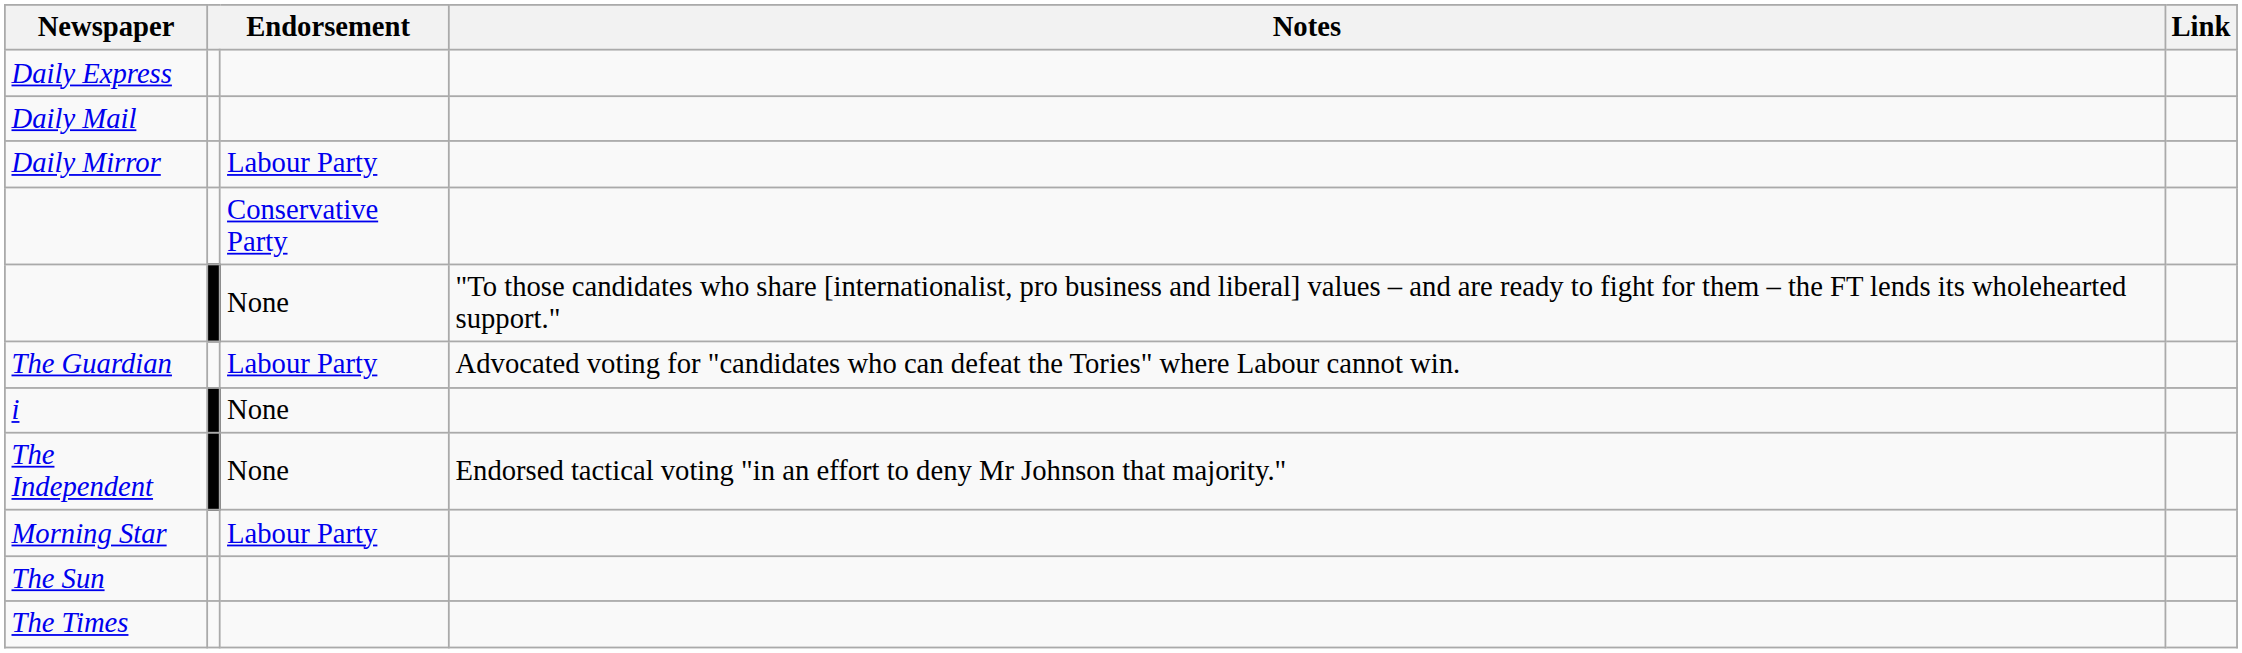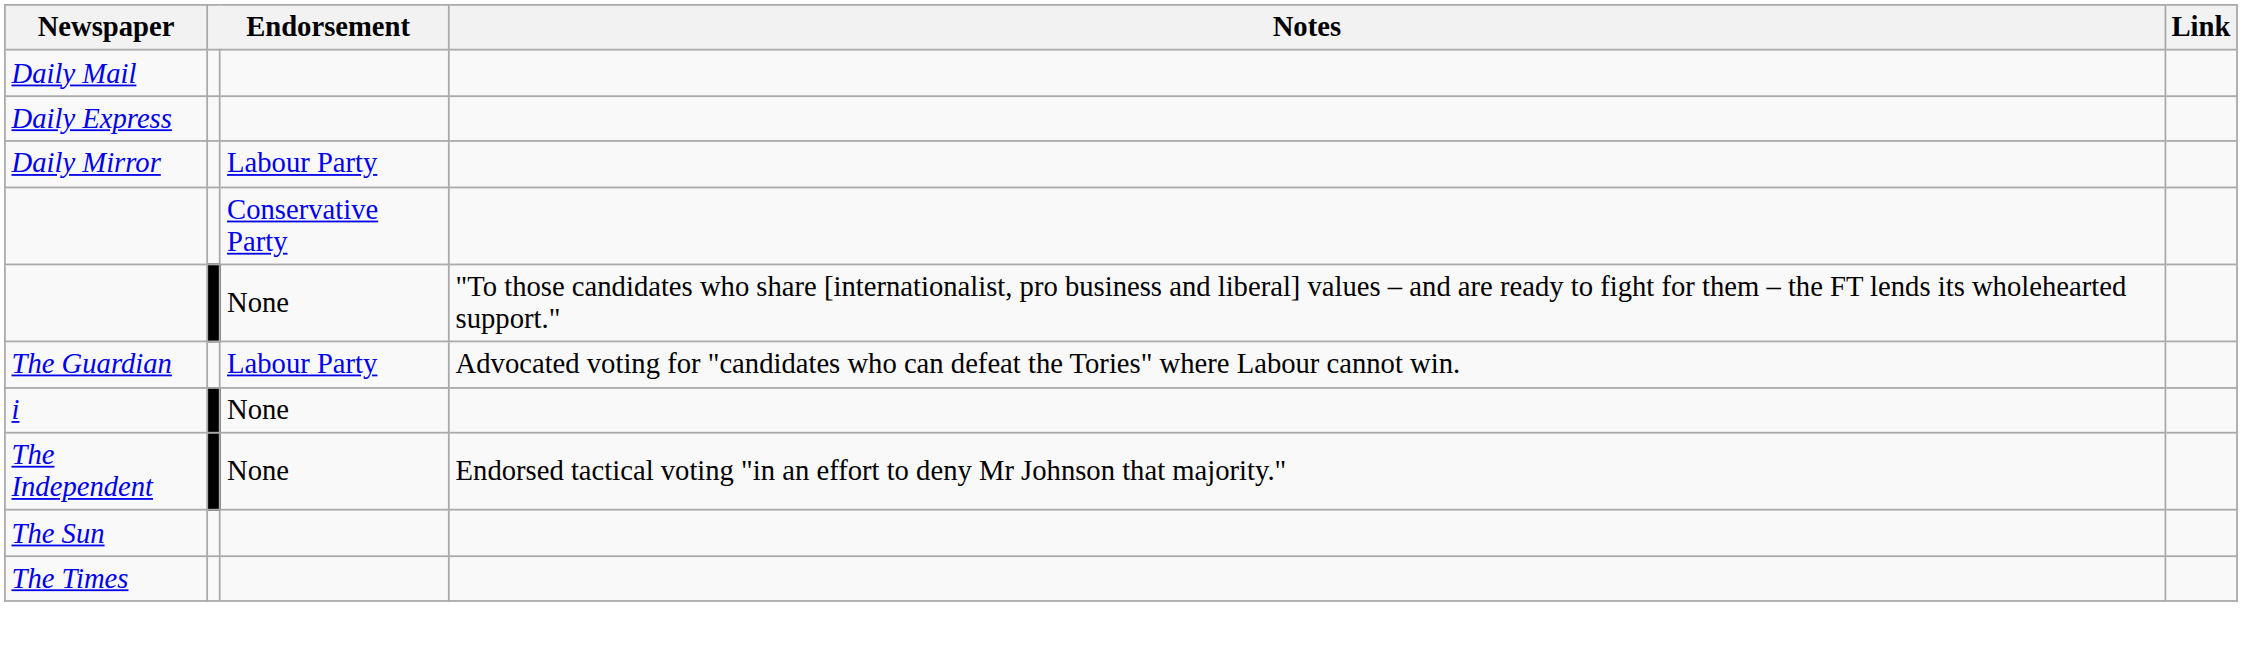rows swapped: (92, 72) <-> (74, 118)
- row: (89, 532)
